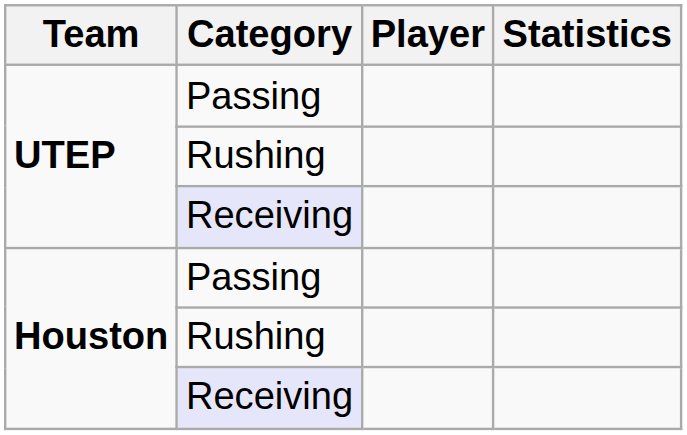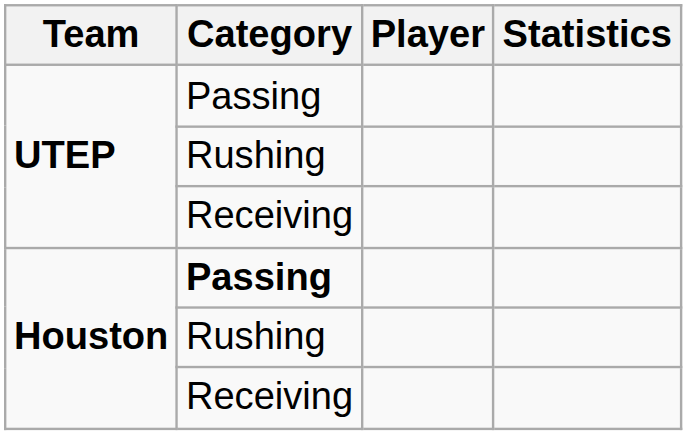(270, 215) lavender background -> (270, 215) no background
(254, 276) normal -> (259, 276) bold
(270, 397) lavender background -> (270, 397) no background
